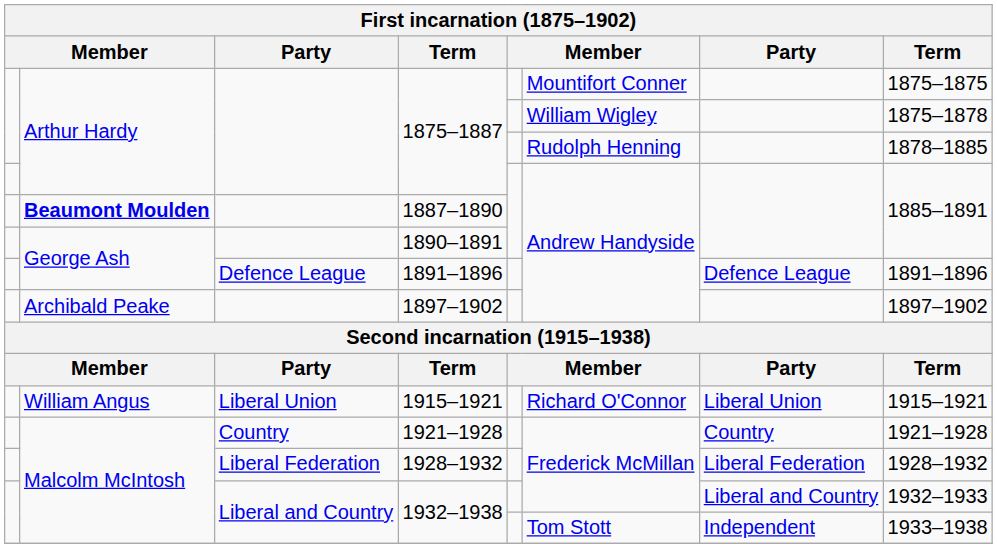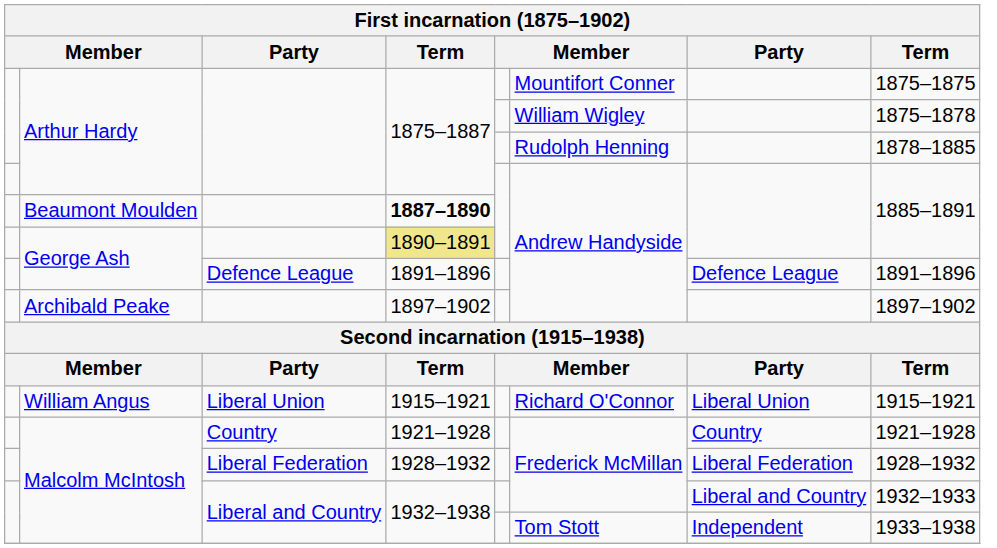(117, 210) bold -> (111, 210) normal
(453, 210) normal -> (441, 210) bold
(453, 242) no background -> (441, 242) khaki background
